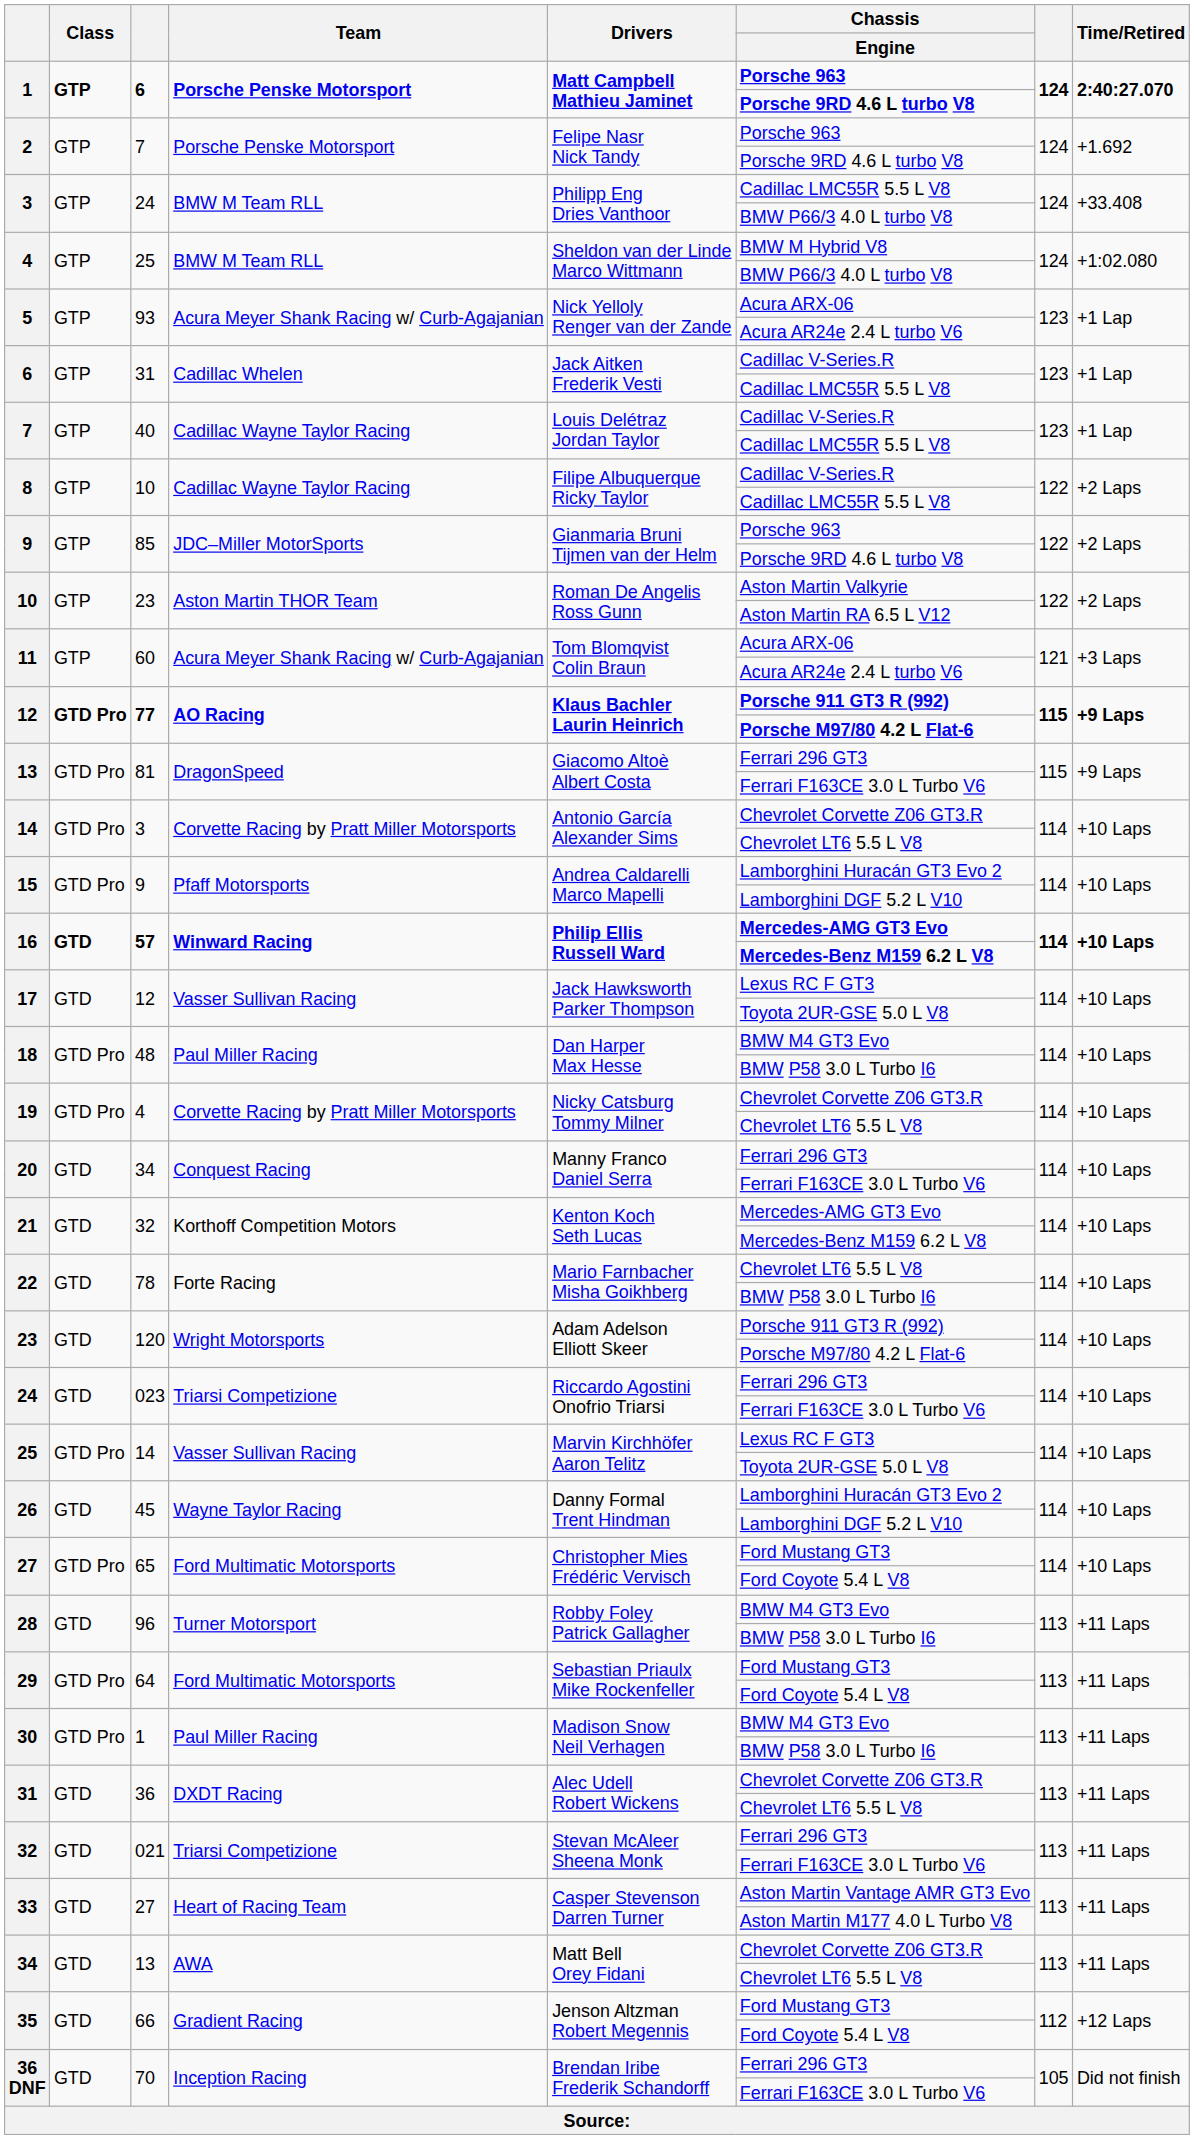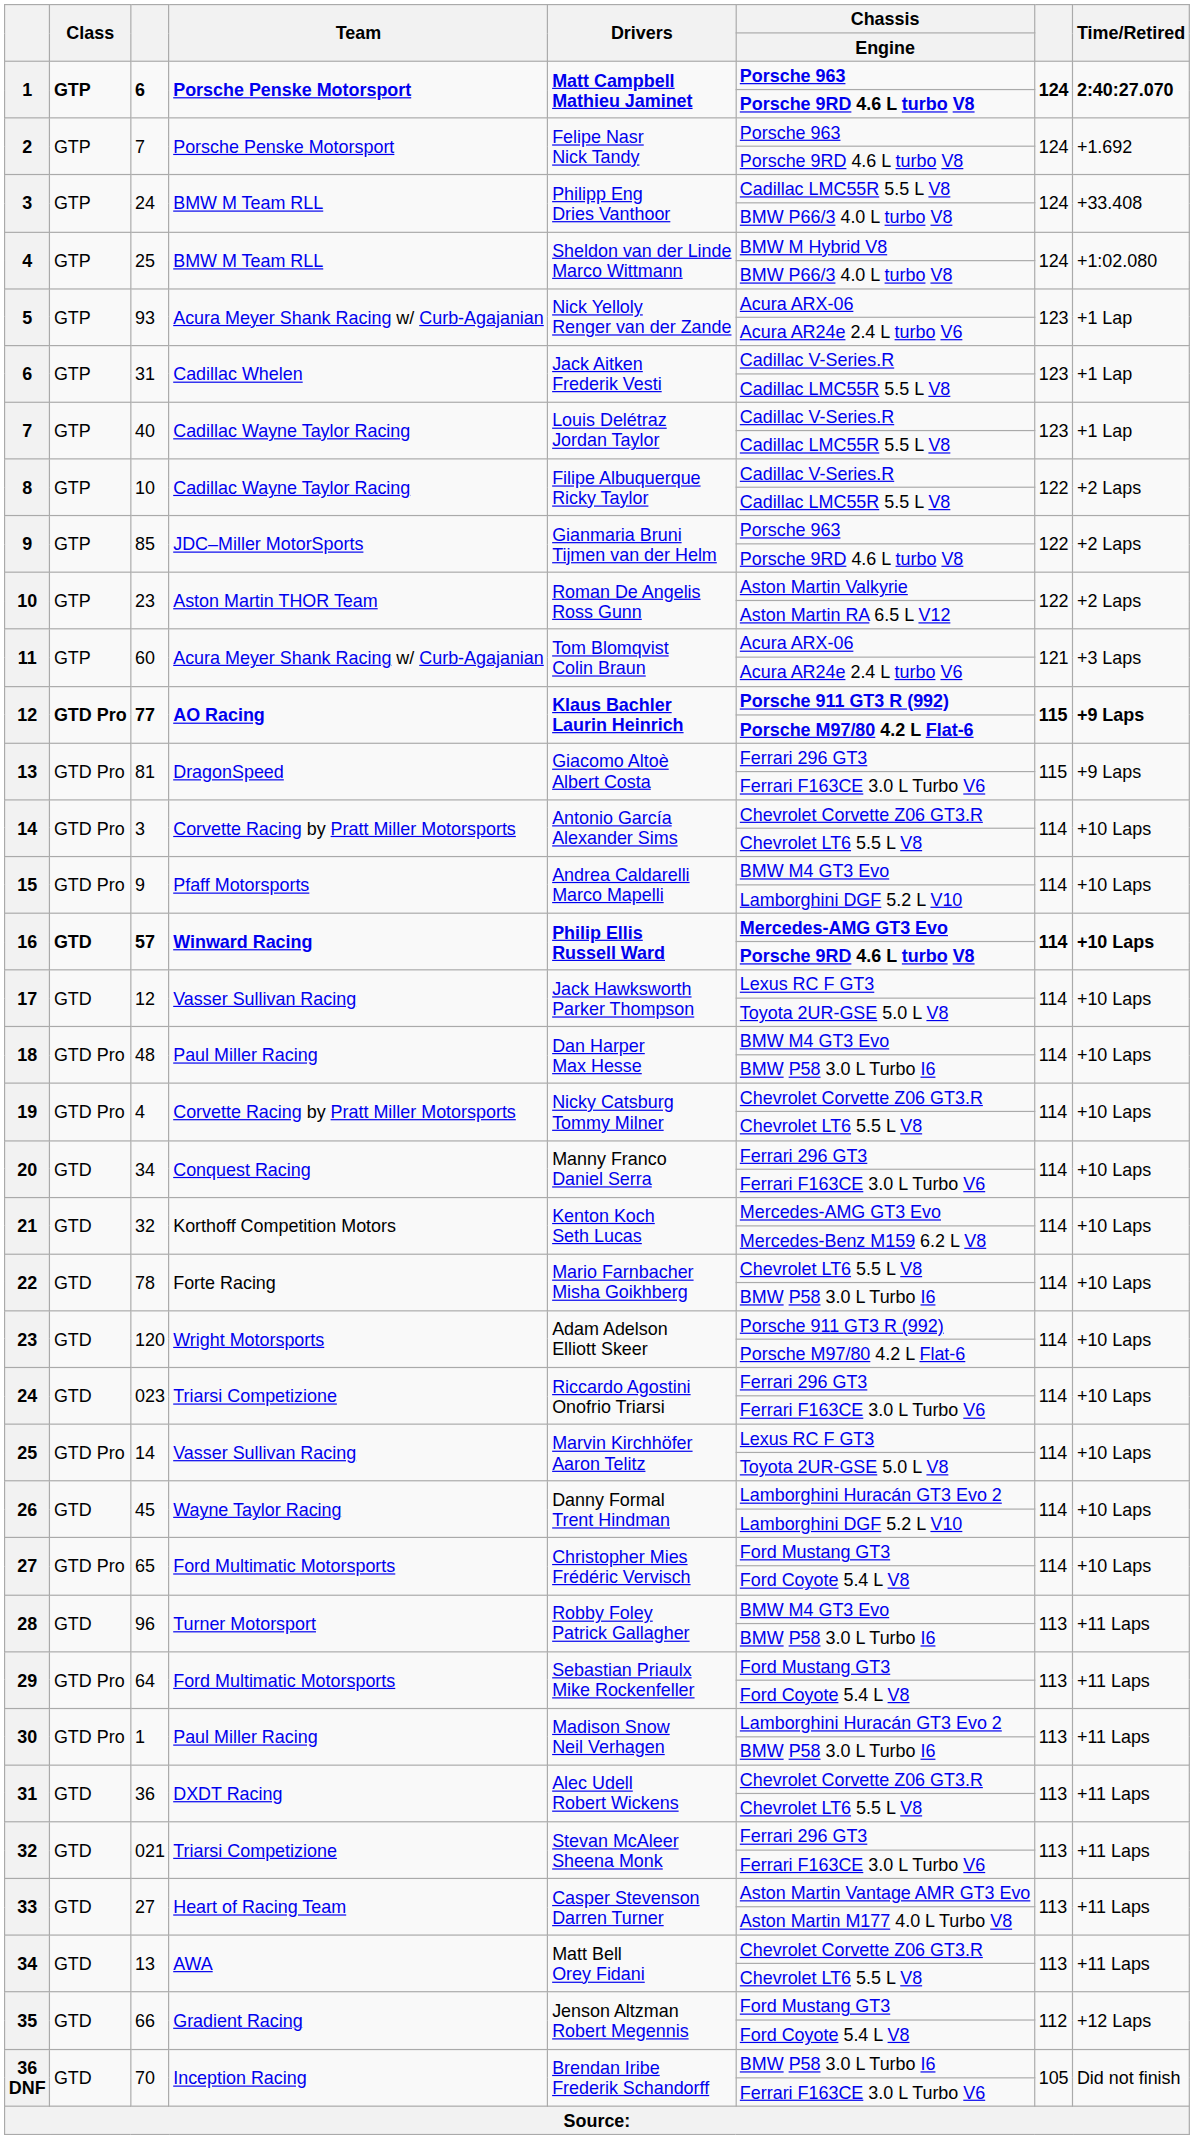(871, 871) Lamborghini Huracán GT3 Evo 2 -> (815, 871) BMW M4 GT3 Evo
(867, 956) Mercedes-Benz M159 6.2 L V8 -> (857, 956) Porsche 9RD 4.6 L turbo V8
(815, 1723) BMW M4 GT3 Evo -> (871, 1723) Lamborghini Huracán GT3 Evo 2
(804, 2063) Ferrari 296 GT3 -> (838, 2063) BMW P58 3.0 L Turbo I6
